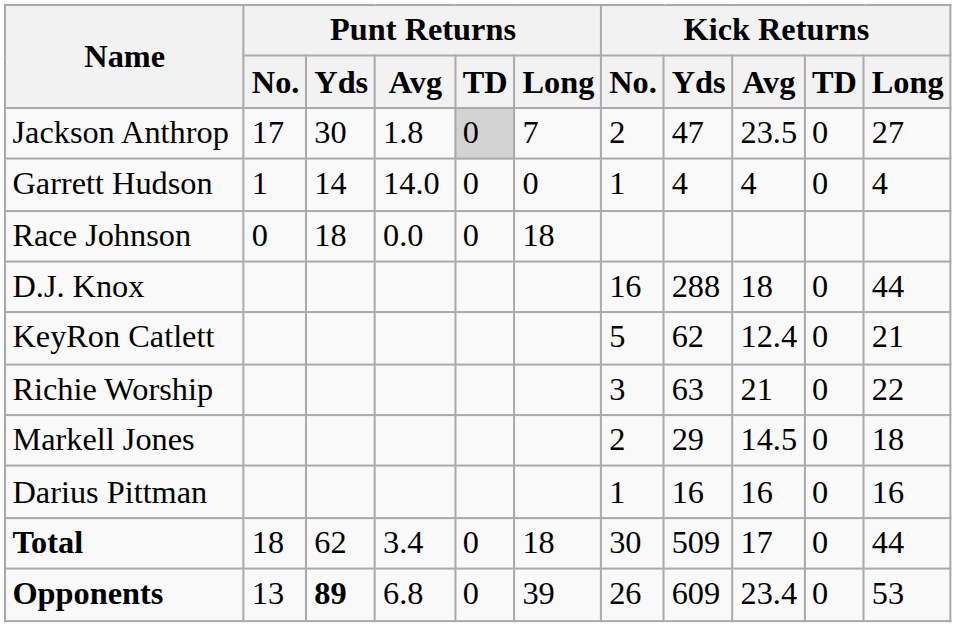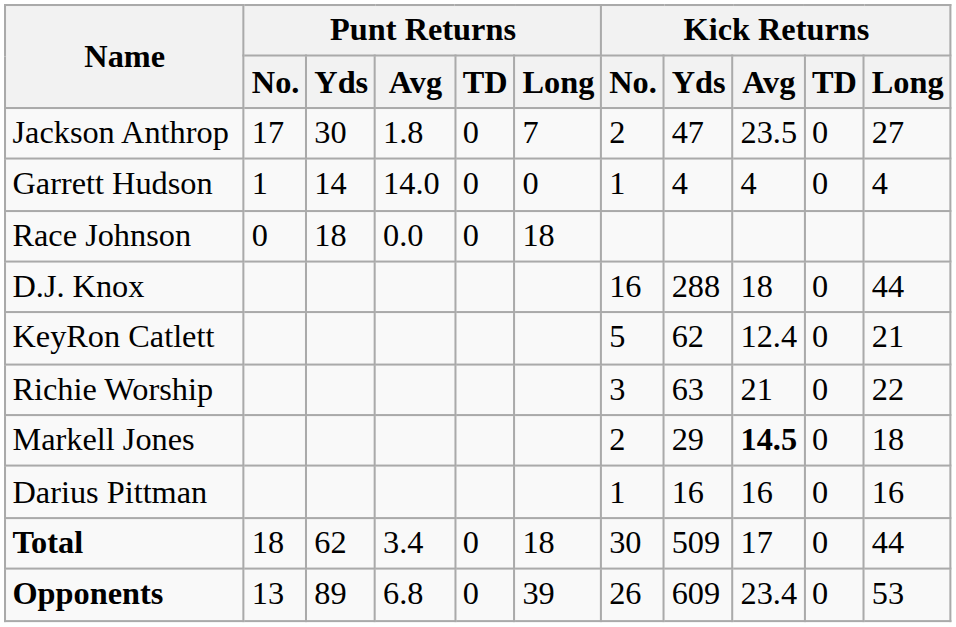(475, 132) lightgrey background -> (475, 132) no background
(769, 440) normal -> (769, 440) bold
(334, 593) bold -> (334, 593) normal
